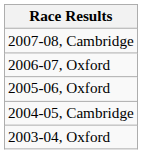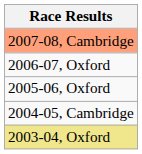(71, 40) no background -> (71, 40) lightsalmon background
(59, 137) no background -> (59, 137) khaki background
